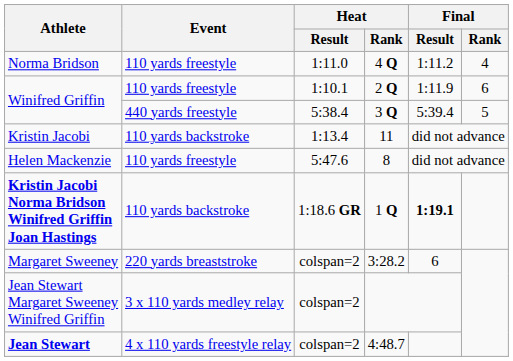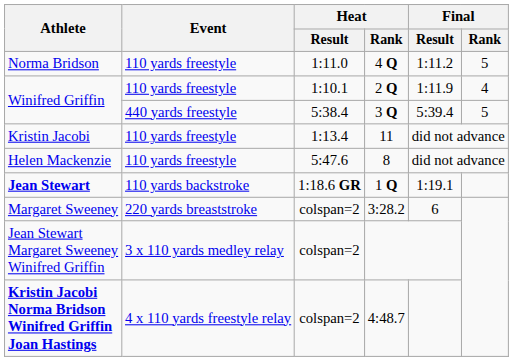(485, 64) 4 -> (485, 64) 5
(485, 88) 6 -> (485, 88) 4
(187, 136) 110 yards backstroke -> (181, 136) 110 yards freestyle
(60, 211) Kristin Jacobi Norma Bridson Winifred Griffin Joan Hastings -> (49, 185) Jean Stewart
(435, 211) bold -> (435, 185) normal
(49, 344) Jean Stewart -> (60, 318) Kristin Jacobi Norma Bridson Winifred Griffin Joan Hastings
